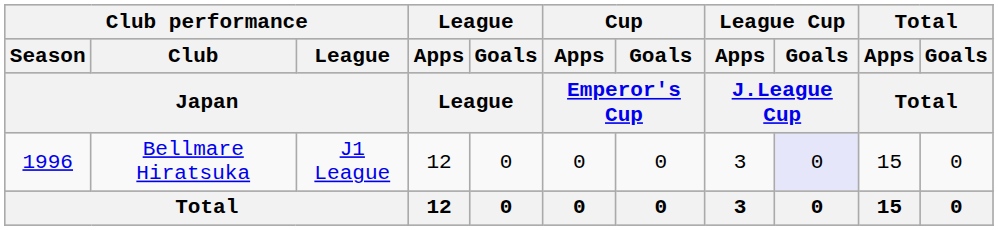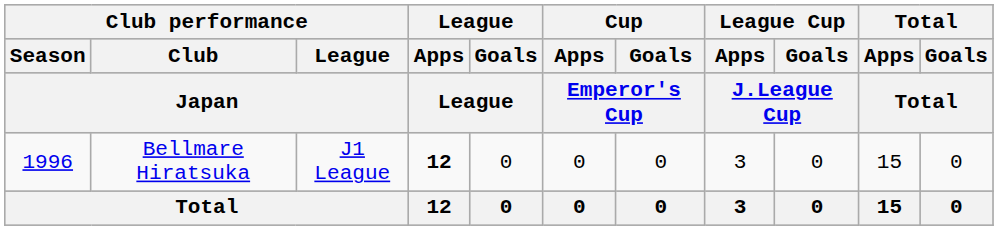(439, 161) normal -> (439, 161) bold
(817, 161) lavender background -> (817, 161) no background
